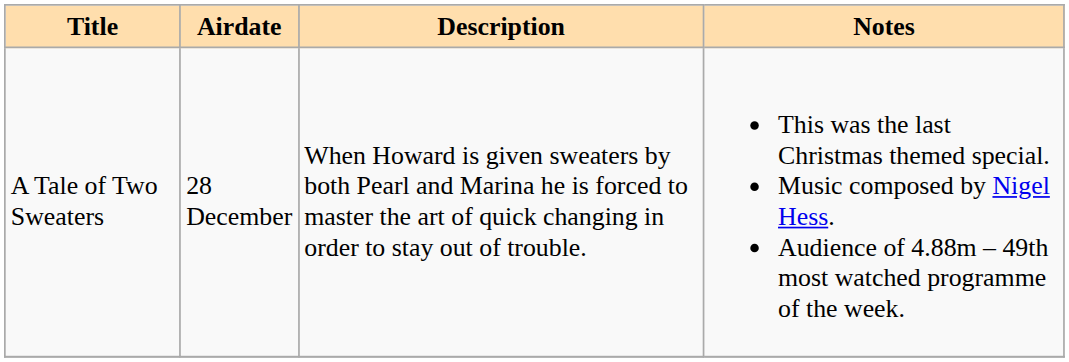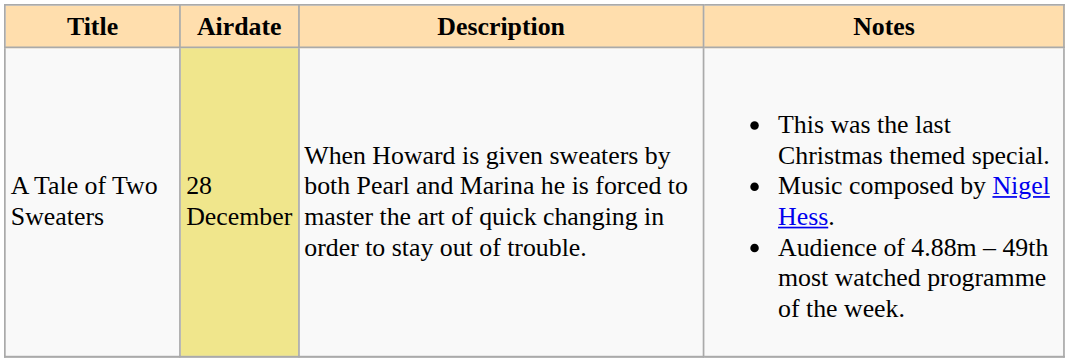(239, 201) no background -> (239, 201) khaki background
